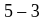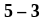(22, 10) normal -> (22, 10) bold
